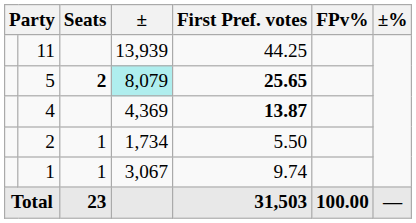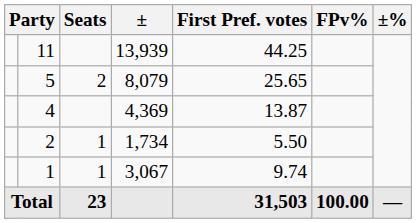(102, 80) bold -> (102, 80) normal
(146, 80) paleturquoise background -> (146, 80) no background
(286, 80) bold -> (286, 80) normal
(286, 111) bold -> (286, 111) normal
